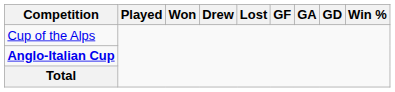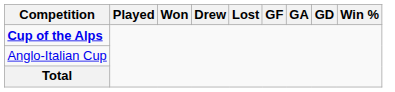(51, 35) normal -> (55, 35) bold
(61, 55) bold -> (57, 55) normal
